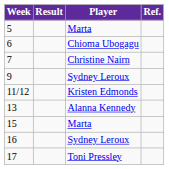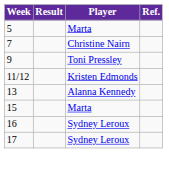- row: (9, 44)
(98, 76) Sydney Leroux -> (95, 60) Toni Pressley
(95, 156) Toni Pressley -> (98, 140) Sydney Leroux
